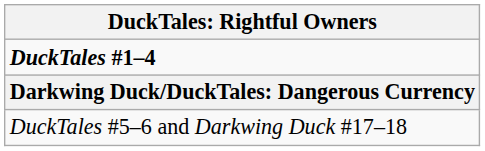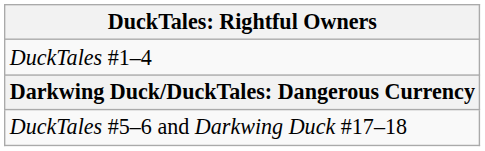(83, 57) bold -> (81, 57) normal
